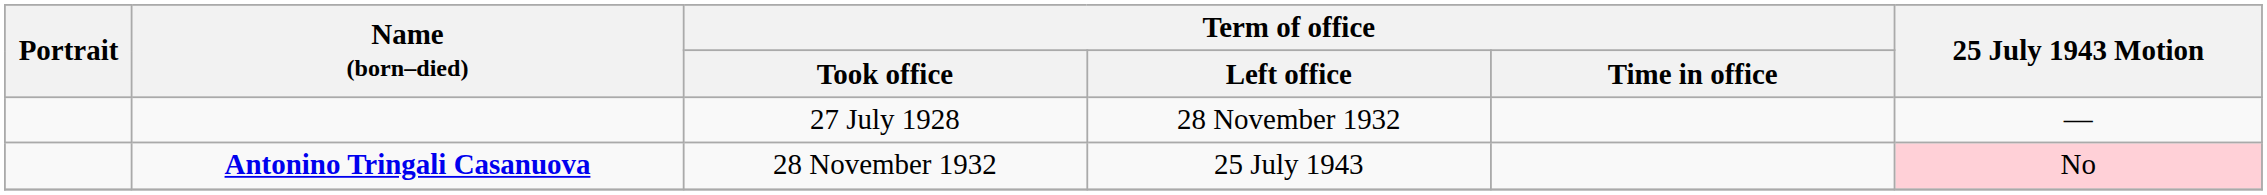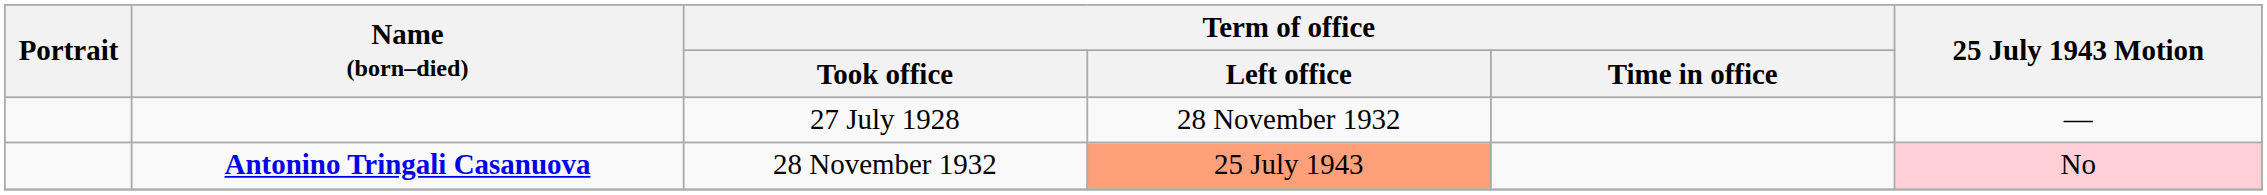(1289, 165) no background -> (1289, 165) lightsalmon background
